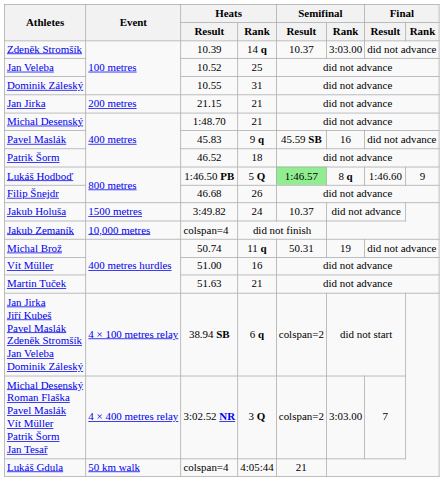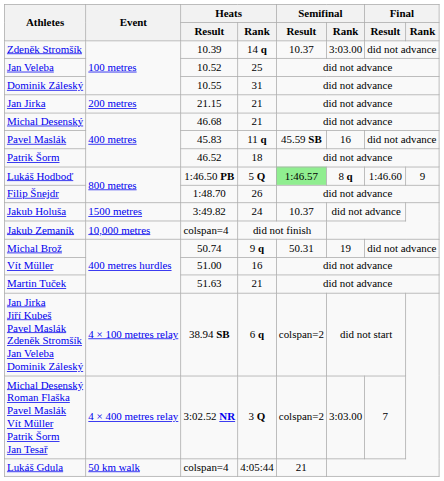(209, 122) 1:48.70 -> (209, 122) 46.68
(257, 140) 9 q -> (257, 140) 11 q
(209, 194) 46.68 -> (209, 194) 1:48.70
(257, 248) 11 q -> (257, 248) 9 q
